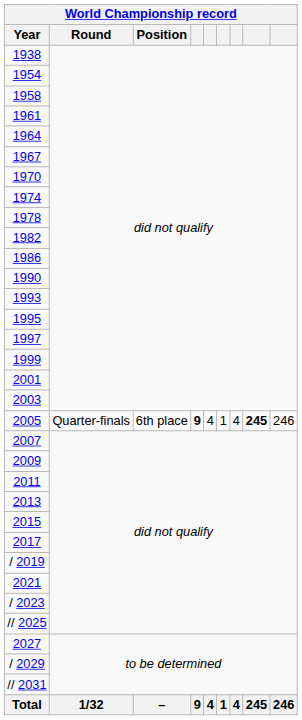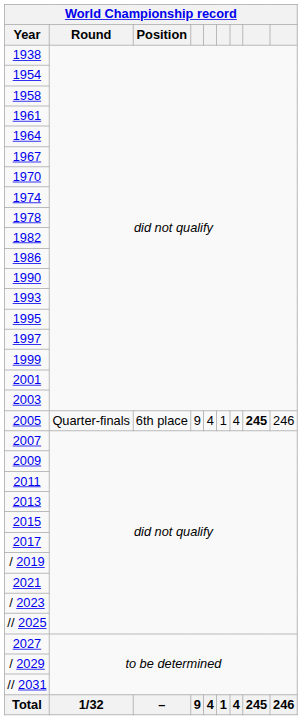(197, 420) bold -> (197, 420) normal
